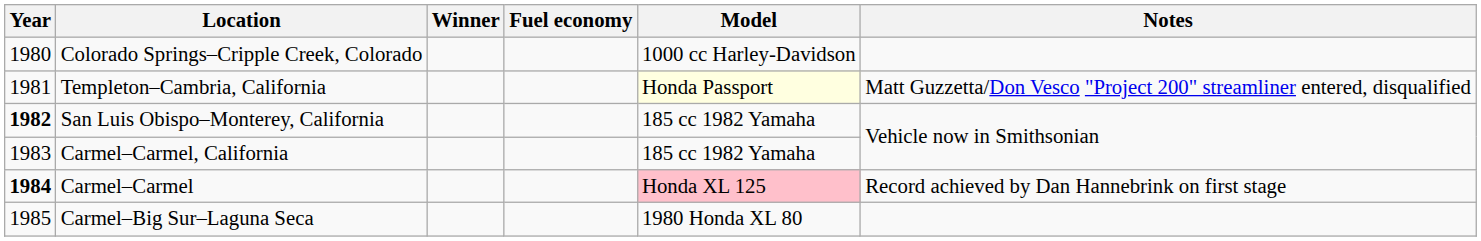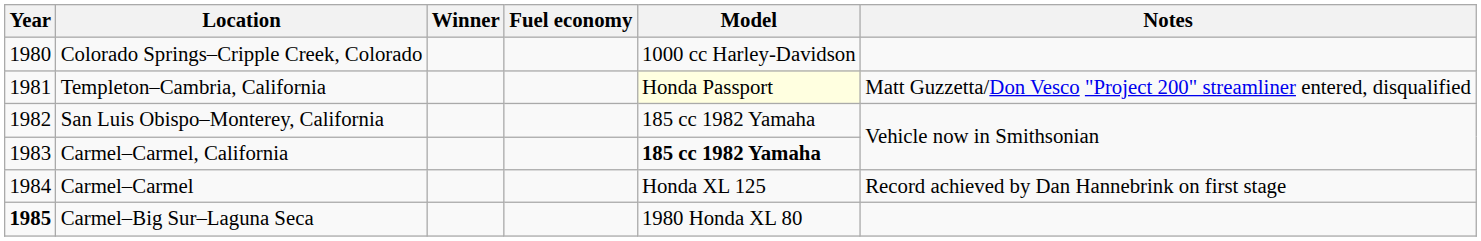(30, 119) bold -> (30, 119) normal
(729, 152) normal -> (731, 152) bold
(30, 185) bold -> (30, 185) normal
(704, 185) pink background -> (704, 185) no background
(30, 218) normal -> (30, 218) bold
